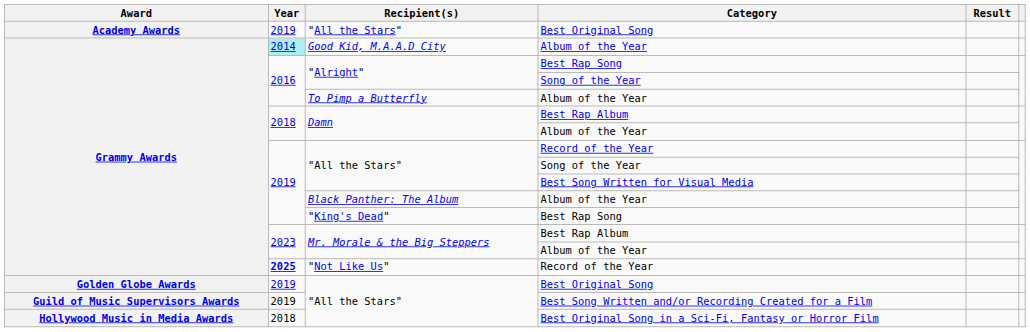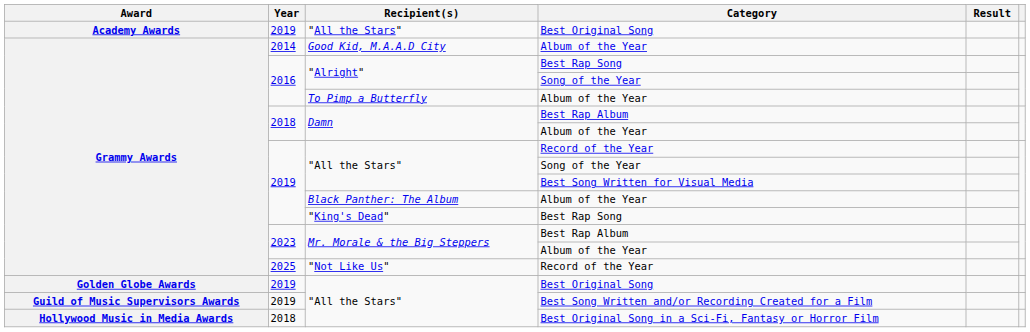(283, 47) paleturquoise background -> (283, 47) no background
(283, 267) bold -> (283, 267) normal
